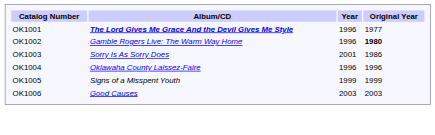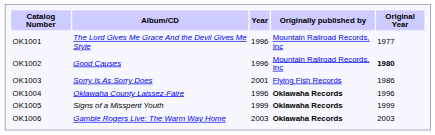+ column: (323, 20)
(192, 29) bold -> (160, 42) normal
(166, 42) Gamble Rogers Live: The Warm Way Home -> (97, 63) Good Causes
(114, 93) Good Causes -> (150, 118) Gamble Rogers Live: The Warm Way Home
